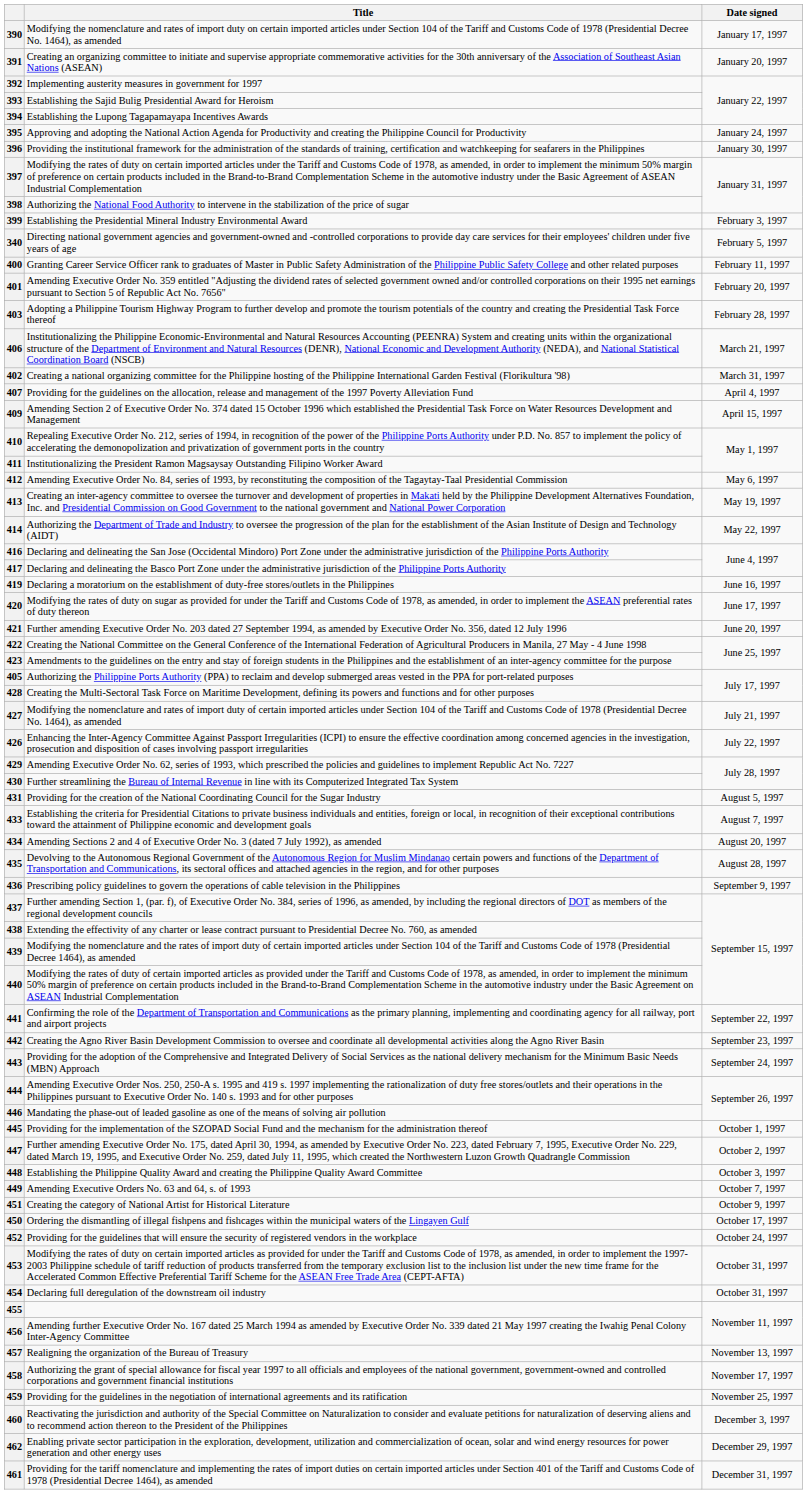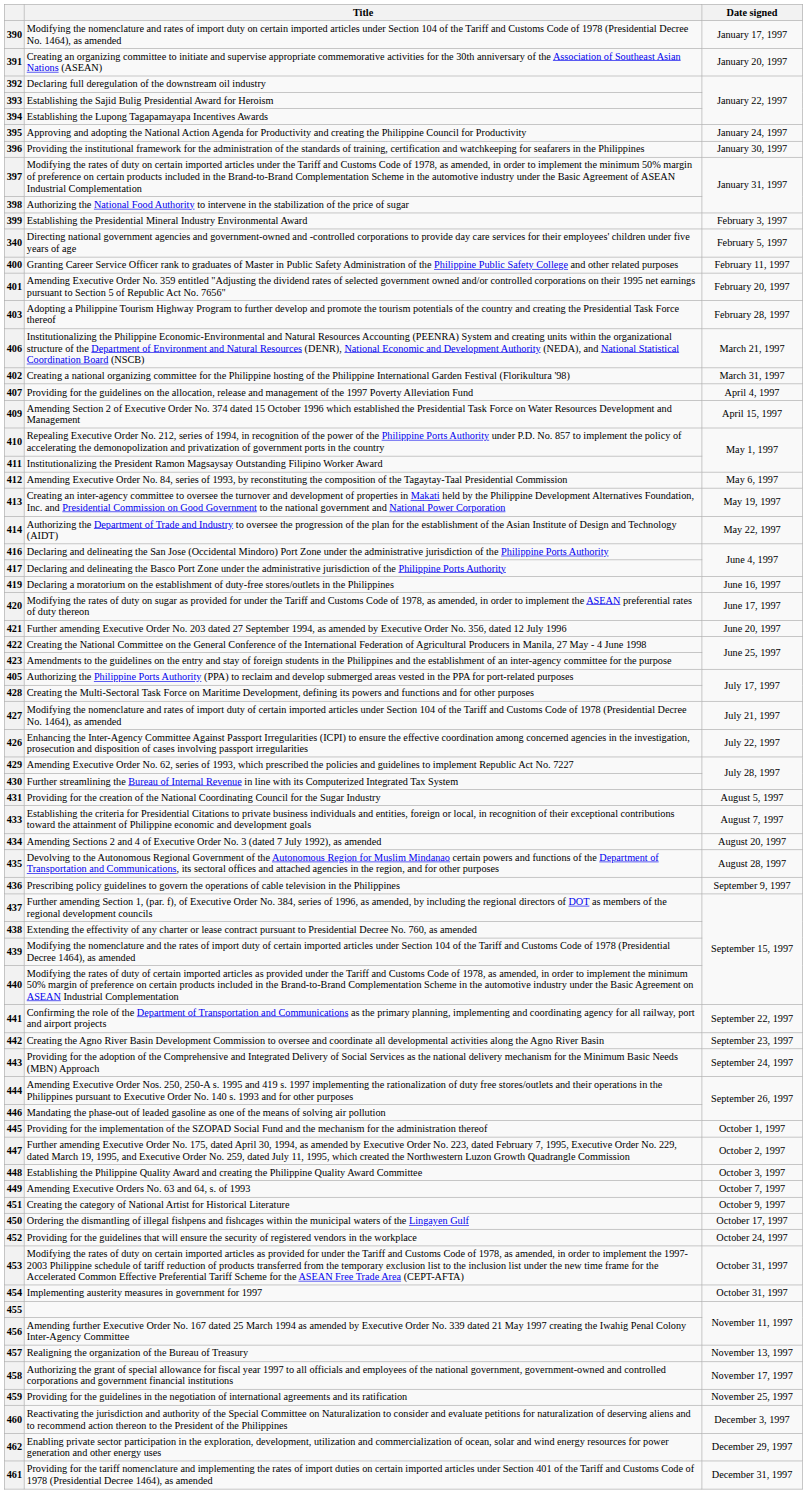(144, 84) Implementing austerity measures in government for 1997 -> (146, 84) Declaring full deregulation of the downstream oil industry
(146, 1293) Declaring full deregulation of the downstream oil industry -> (144, 1293) Implementing austerity measures in government for 1997
